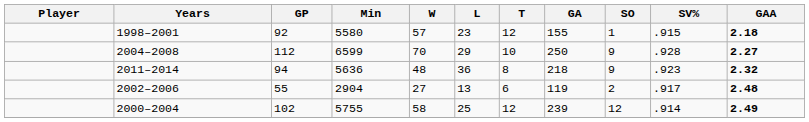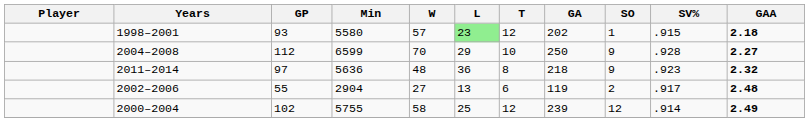(281, 33) 92 -> (281, 33) 93
(464, 33) no background -> (464, 33) lightgreen background
(557, 33) 155 -> (557, 33) 202
(281, 70) 94 -> (281, 70) 97
